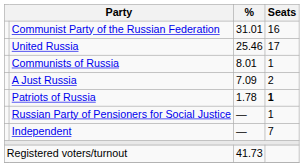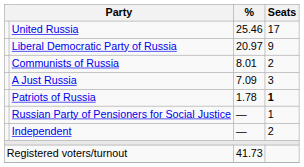- row: (116, 30)
+ row: (94, 47)
(271, 64) 1 -> (271, 64) 2
(271, 81) 2 -> (271, 81) 3
(271, 132) 7 -> (271, 132) 2
